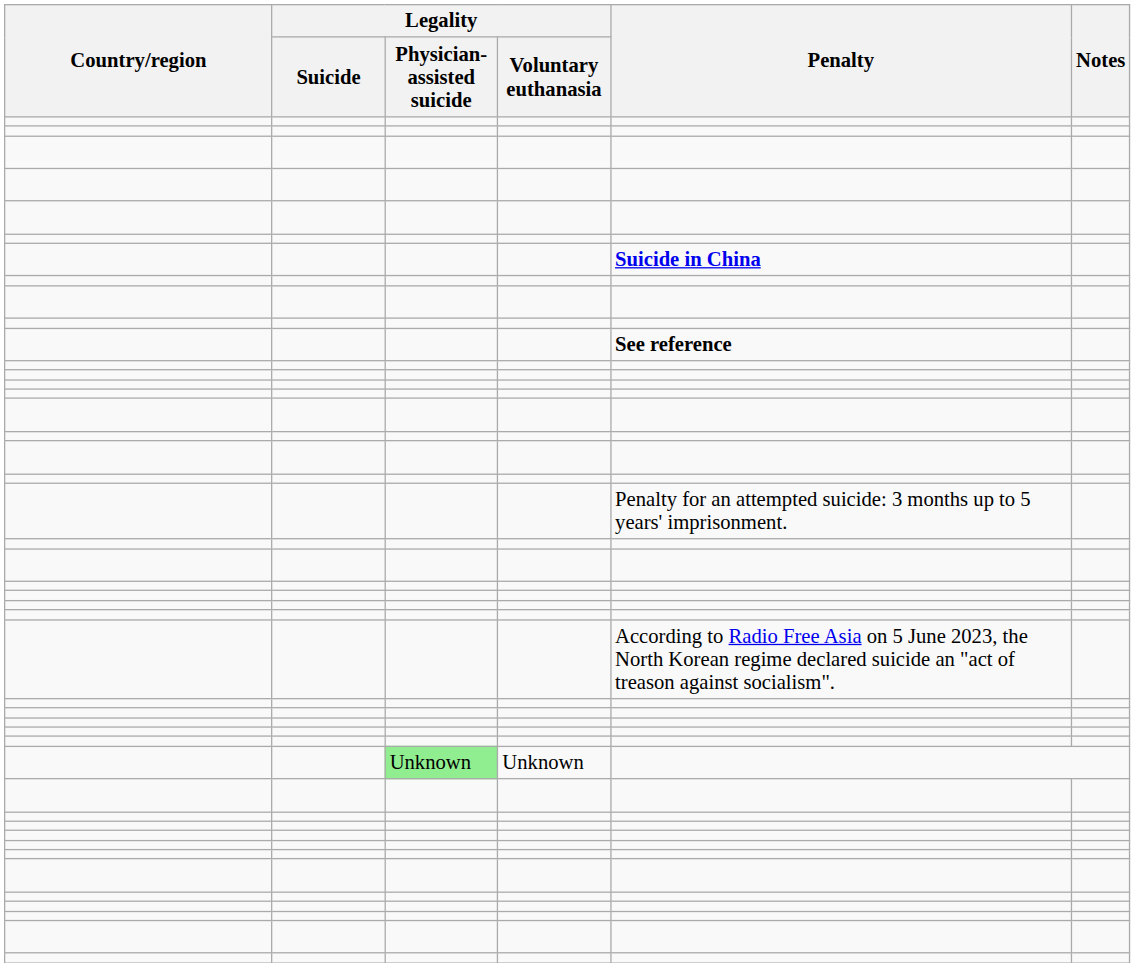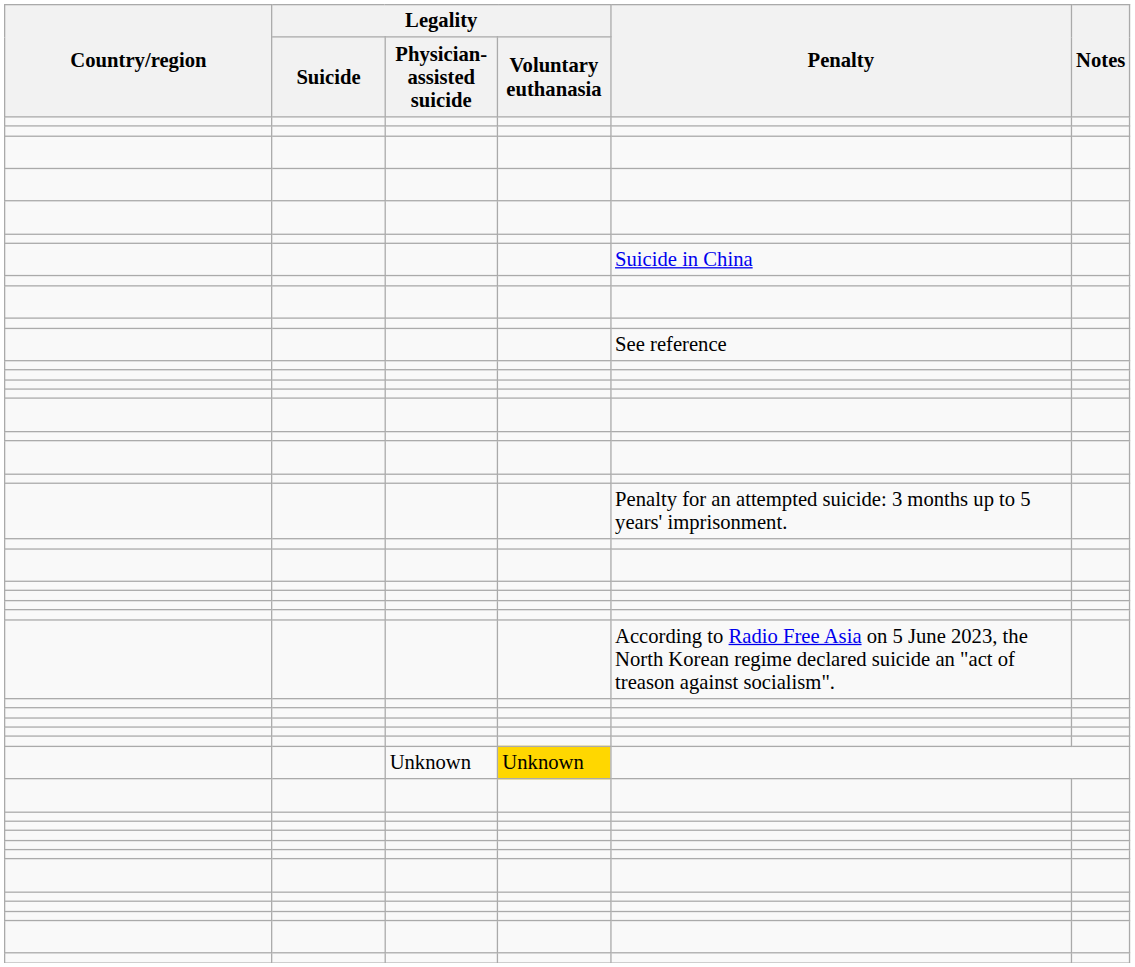(688, 259) bold -> (684, 259) normal
(673, 344) bold -> (671, 344) normal
(430, 762) lightgreen background -> (430, 762) no background
(543, 762) no background -> (543, 762) gold background
